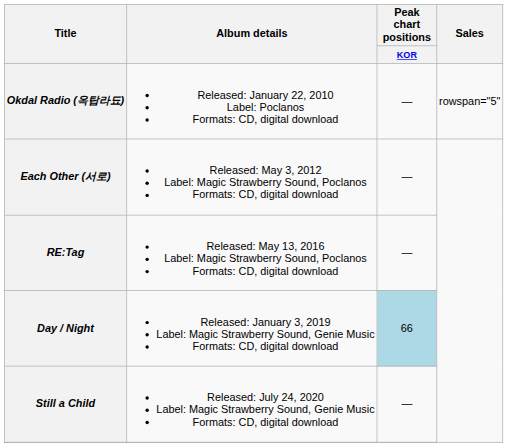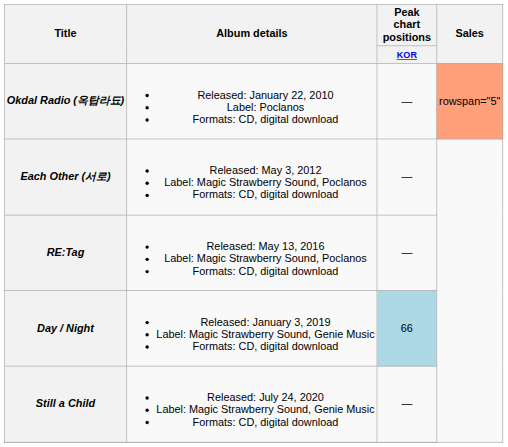(470, 101) no background -> (470, 101) lightsalmon background
